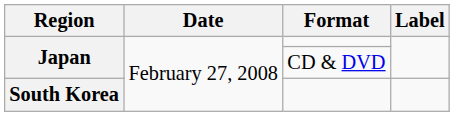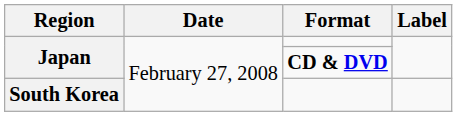(336, 62) normal -> (338, 62) bold
